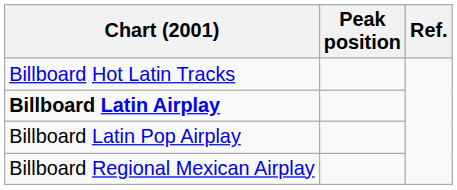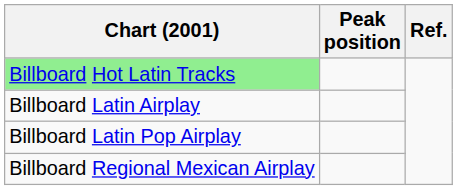(122, 74) no background -> (122, 74) lightgreen background
(115, 105) bold -> (105, 105) normal
